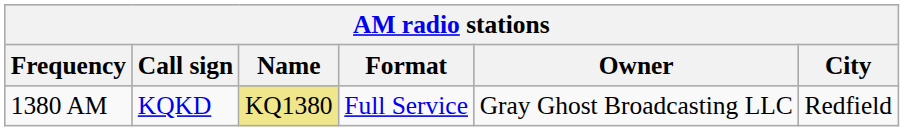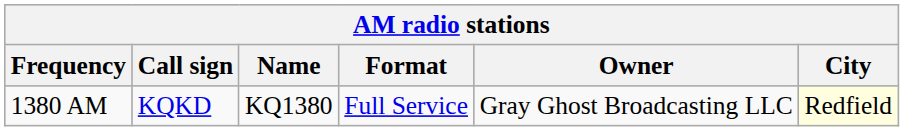(289, 105) khaki background -> (289, 105) no background
(848, 105) no background -> (848, 105) lightyellow background
